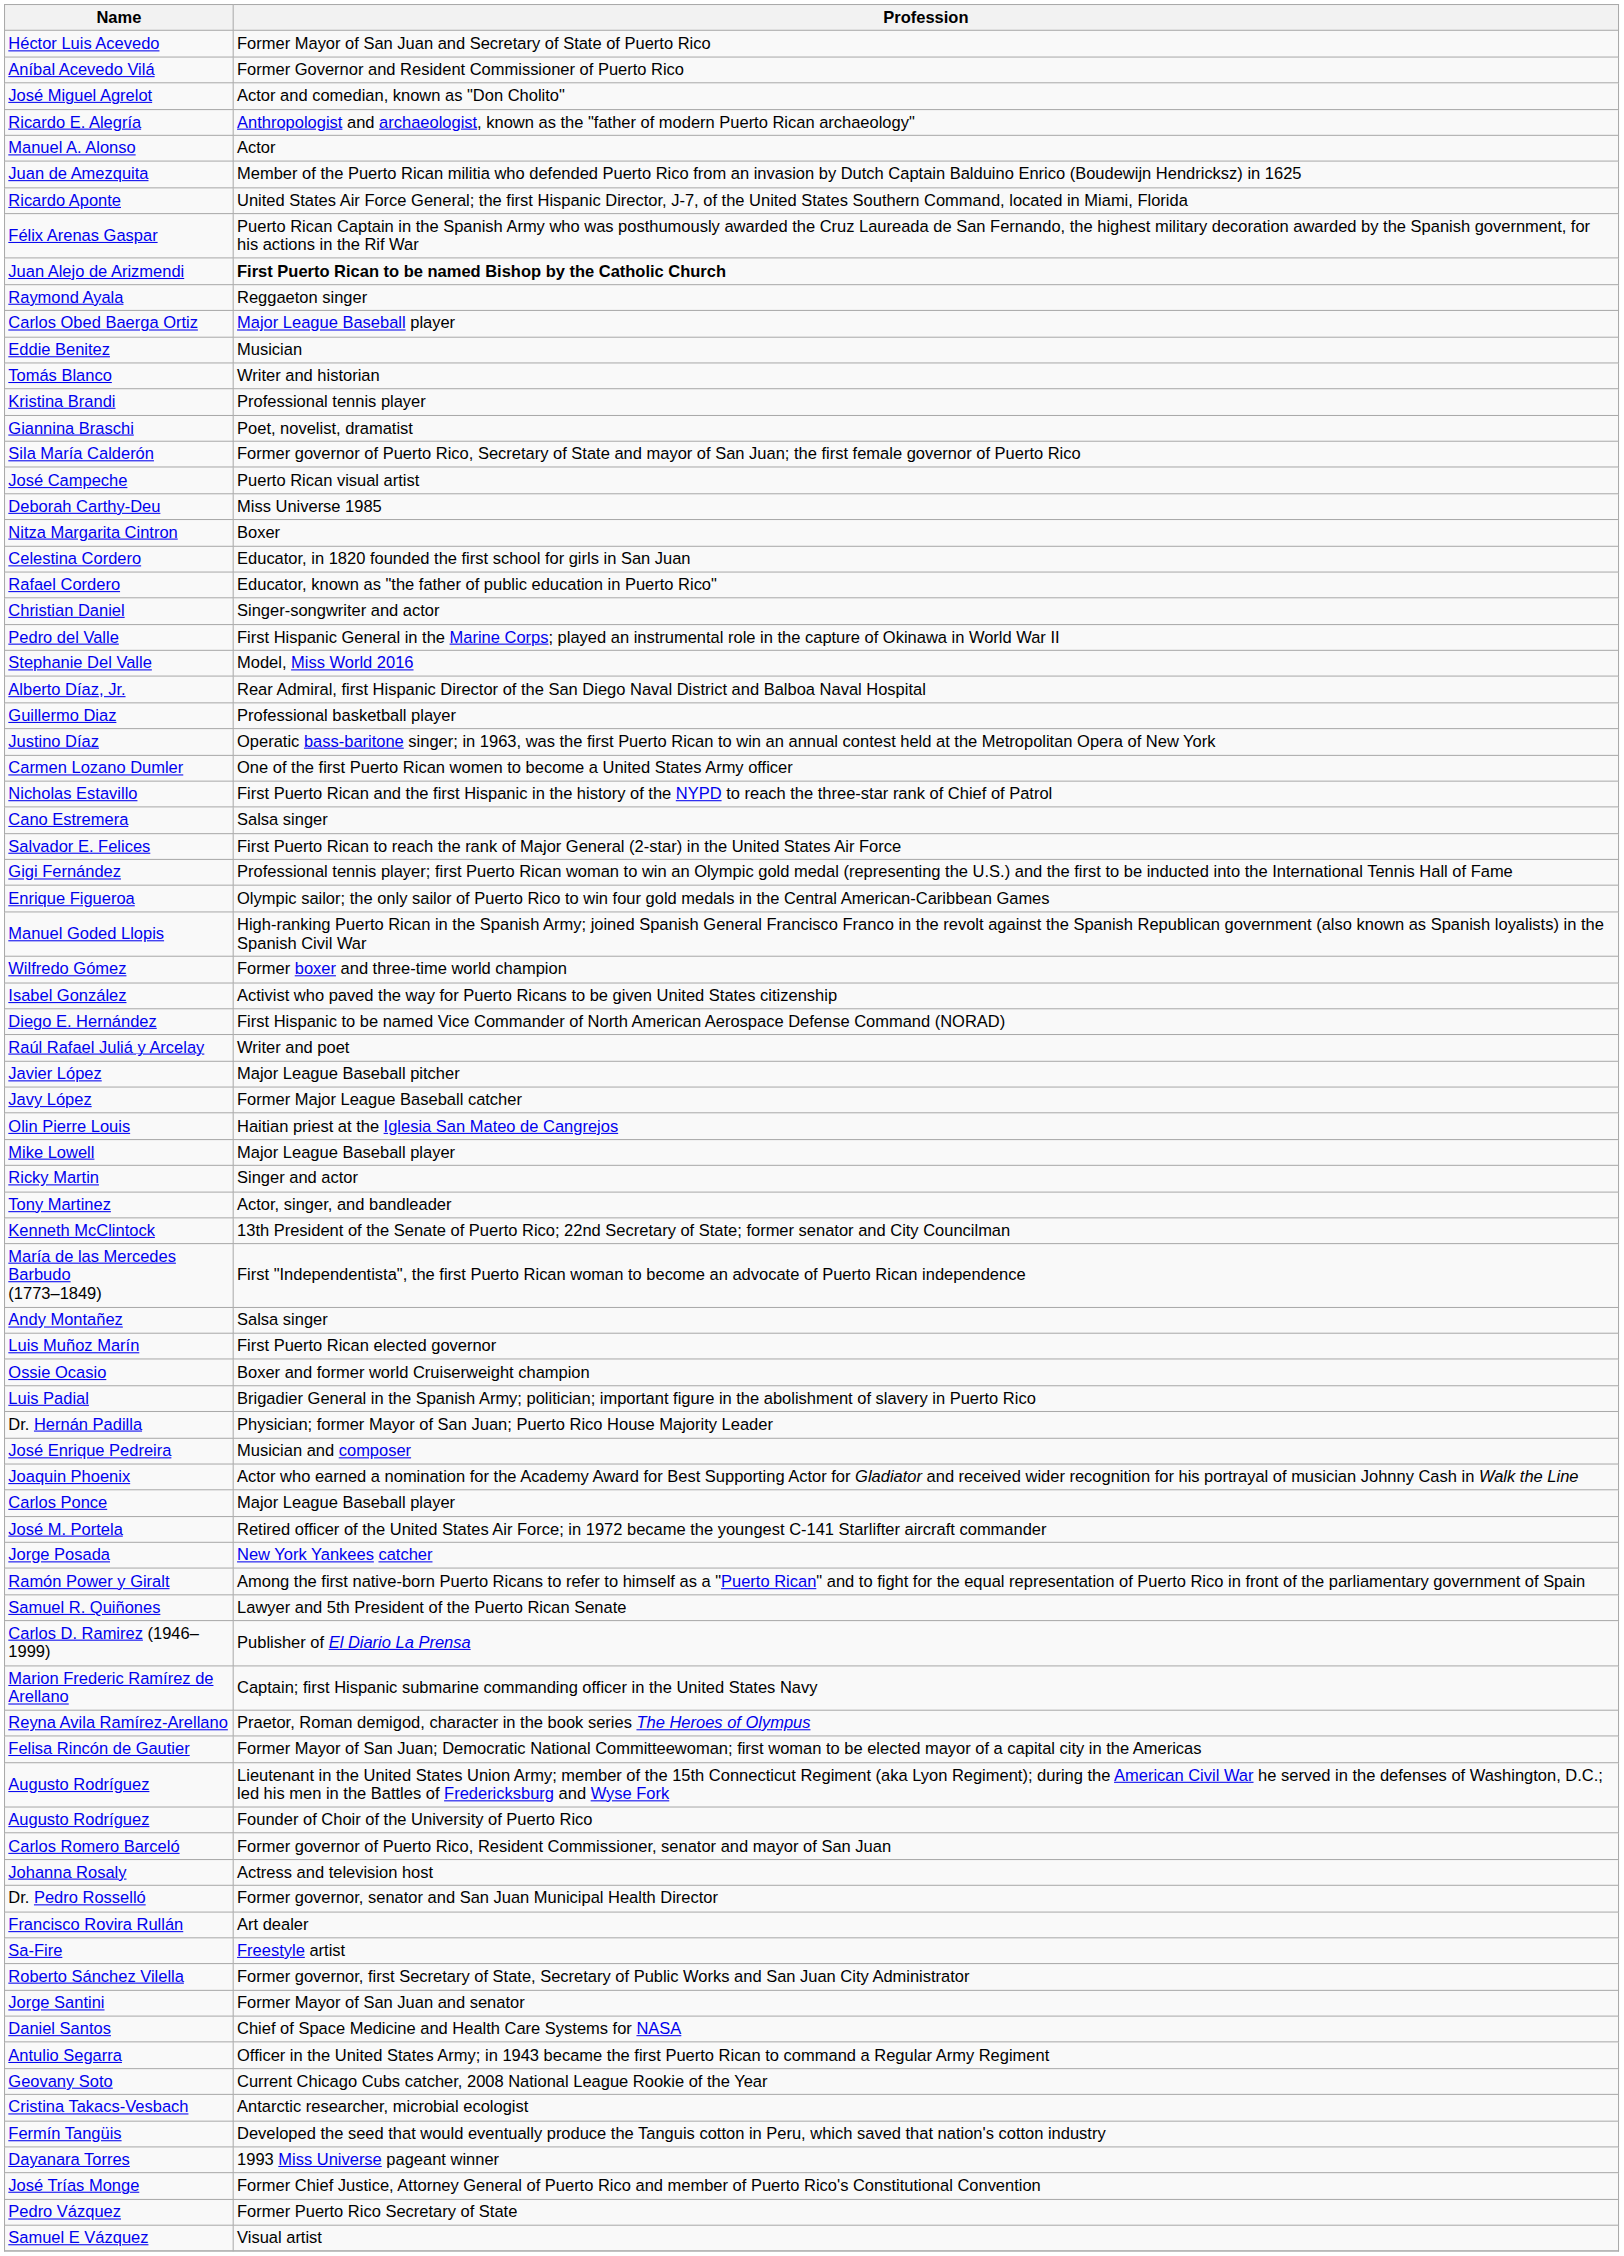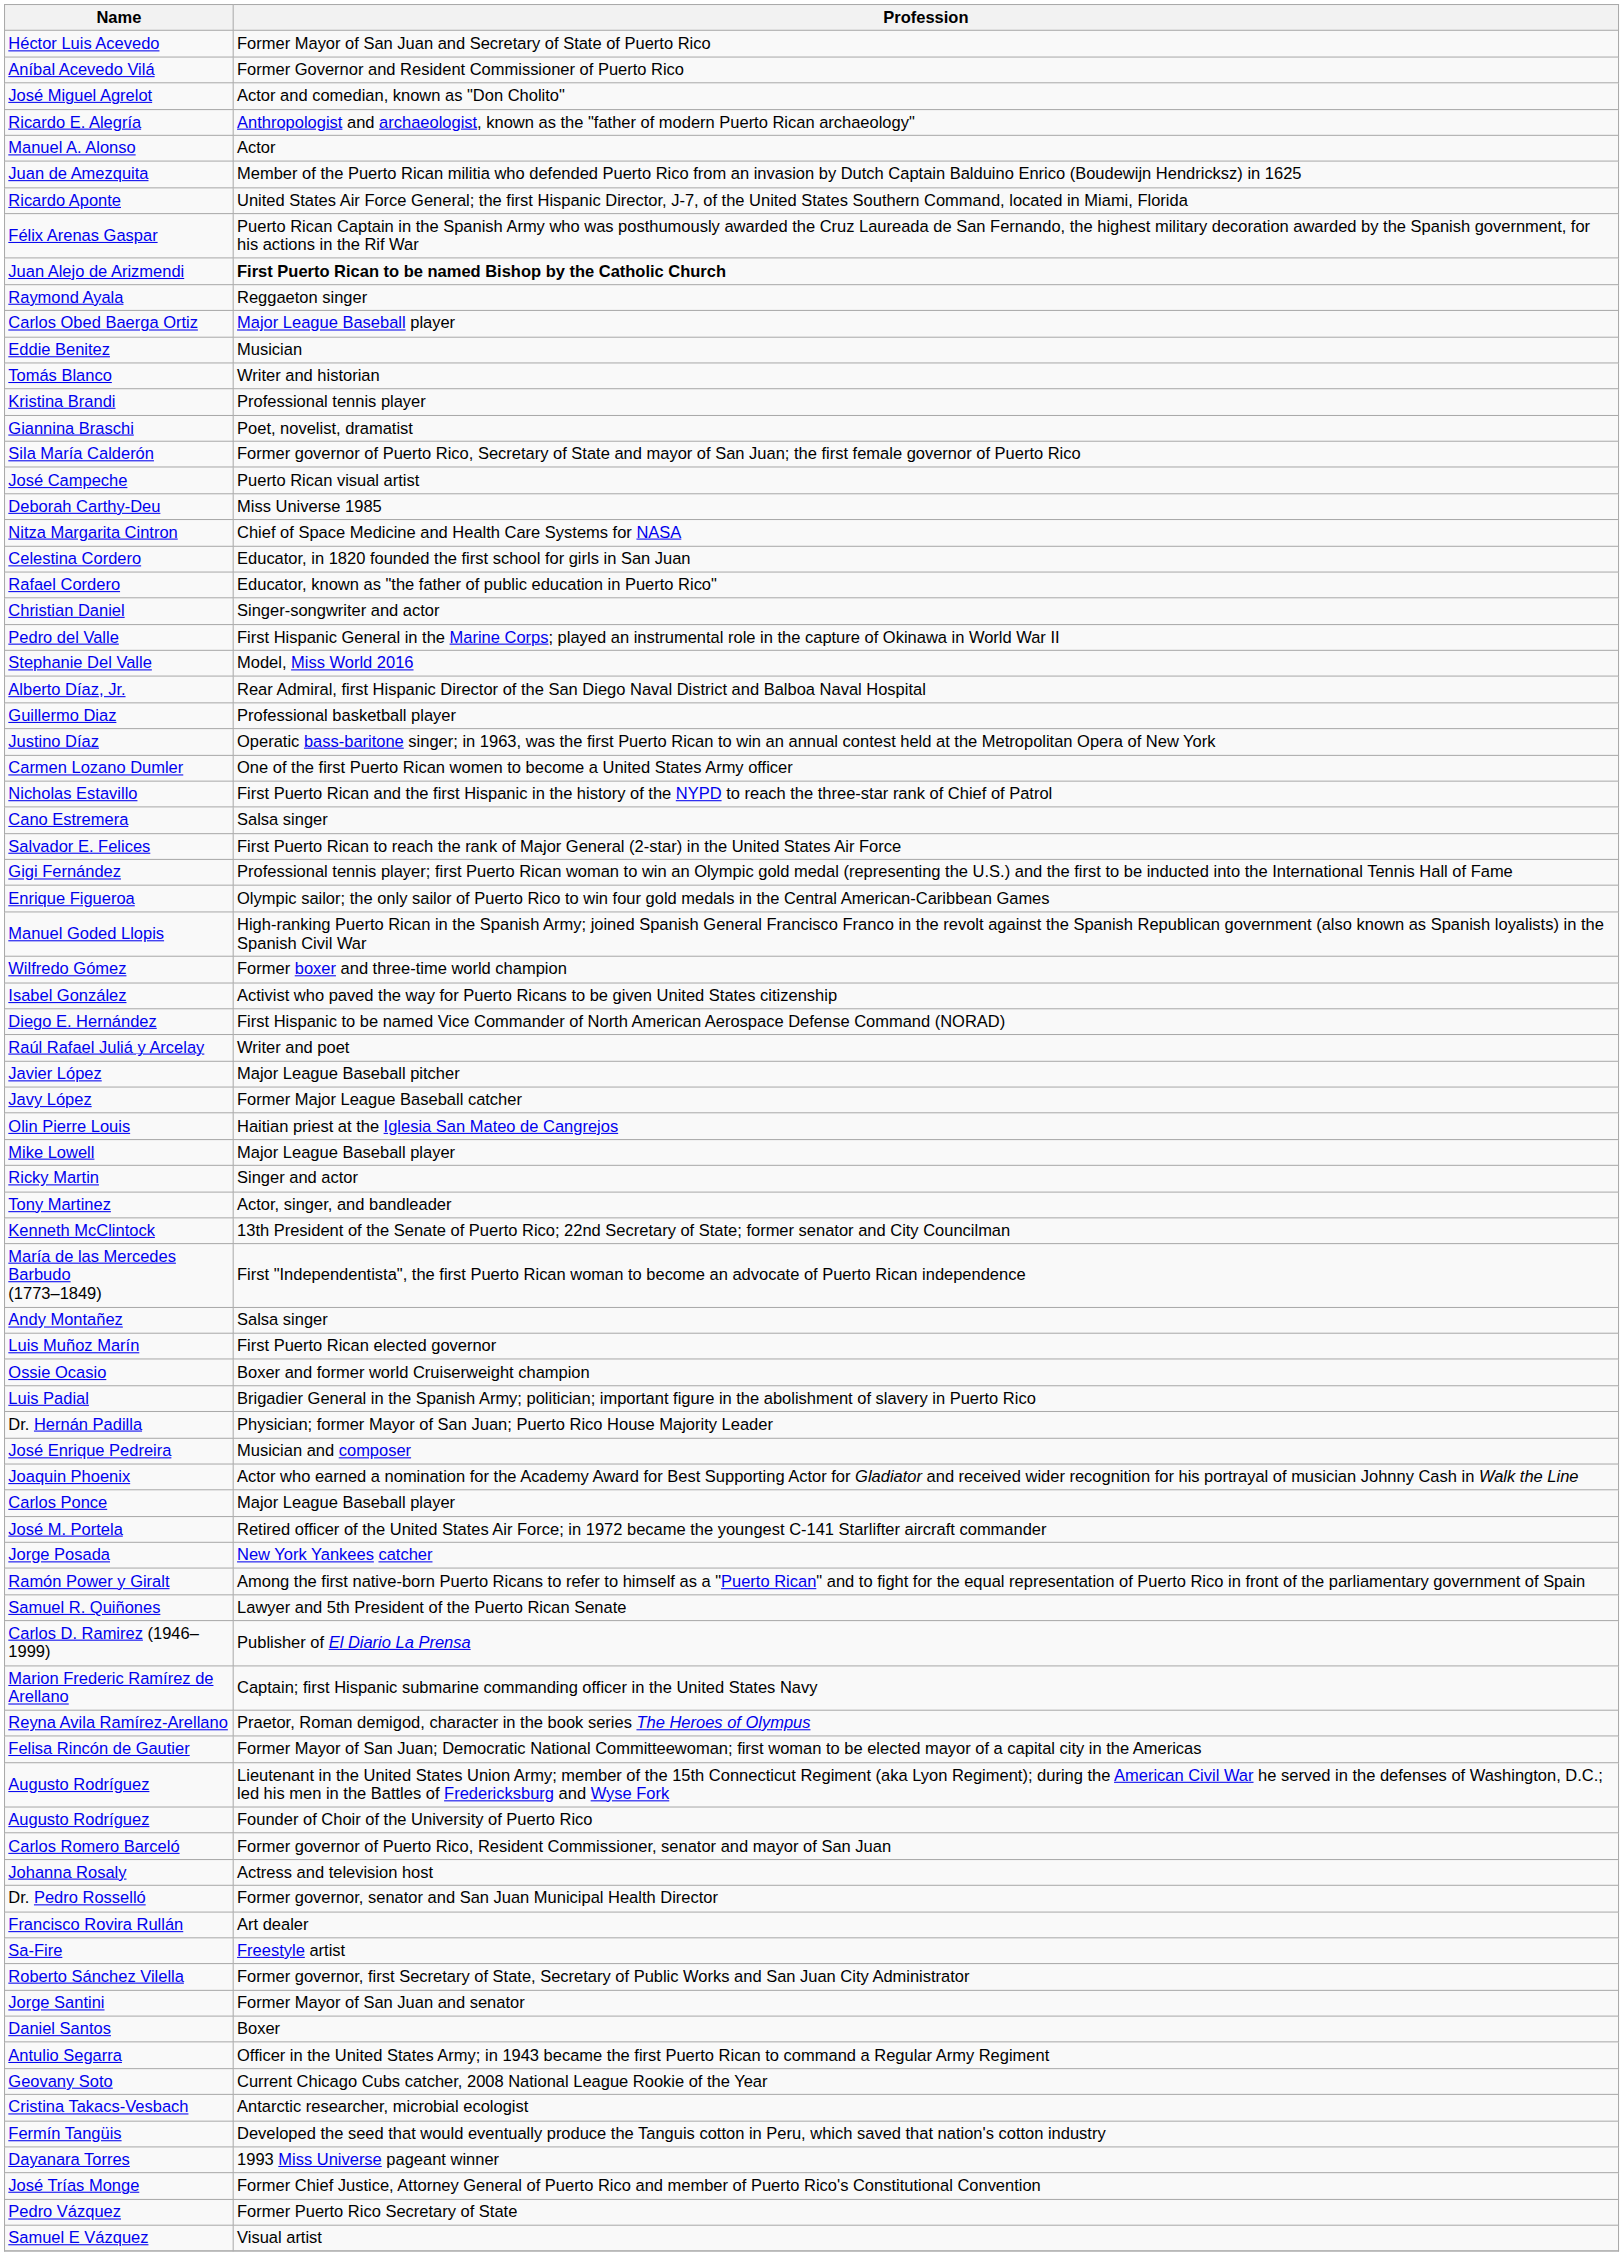(259, 532) Boxer -> (459, 532) Chief of Space Medicine and Health Care Systems for NASA
(459, 2029) Chief of Space Medicine and Health Care Systems for NASA -> (259, 2029) Boxer
